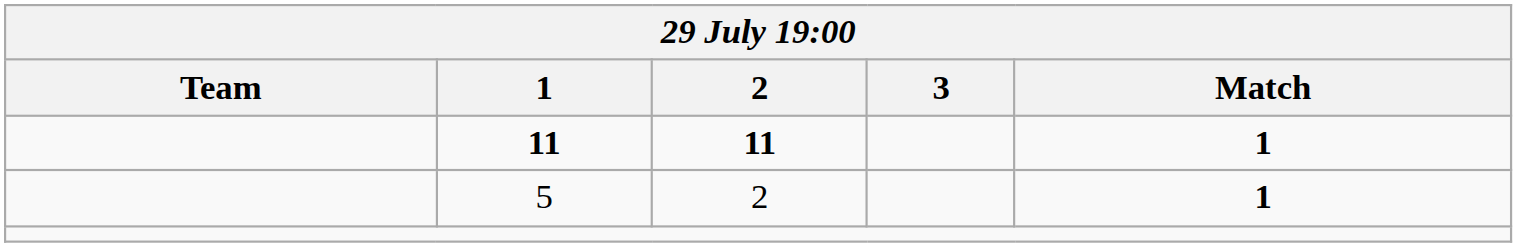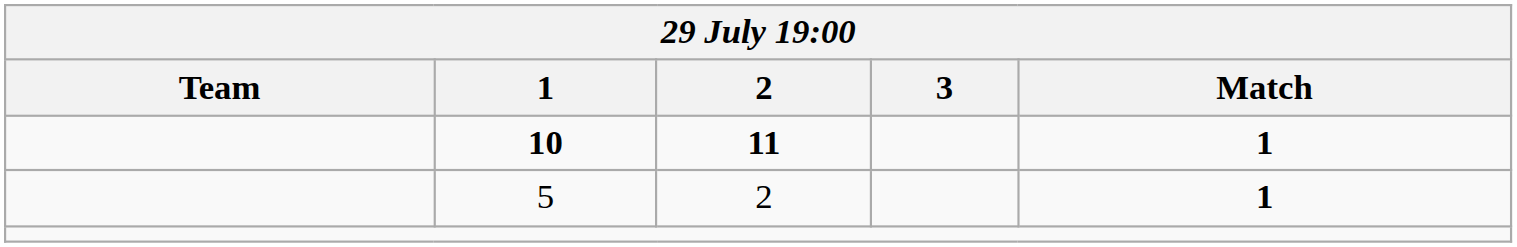(544, 142) 11 -> (545, 142) 10
